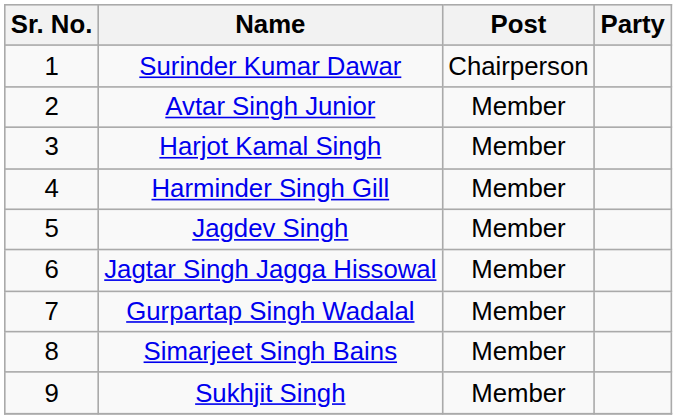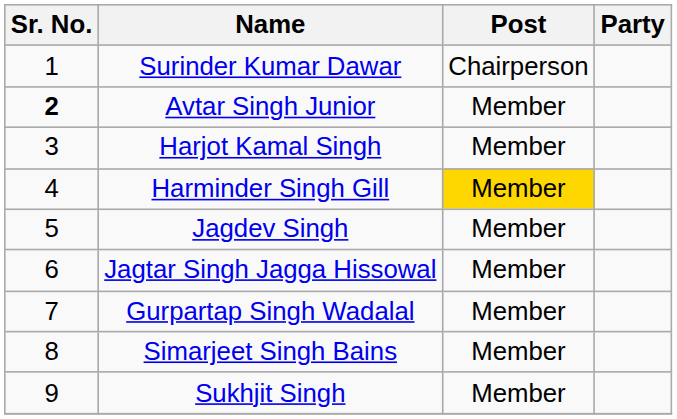(52, 106) normal -> (52, 106) bold
(518, 188) no background -> (518, 188) gold background
